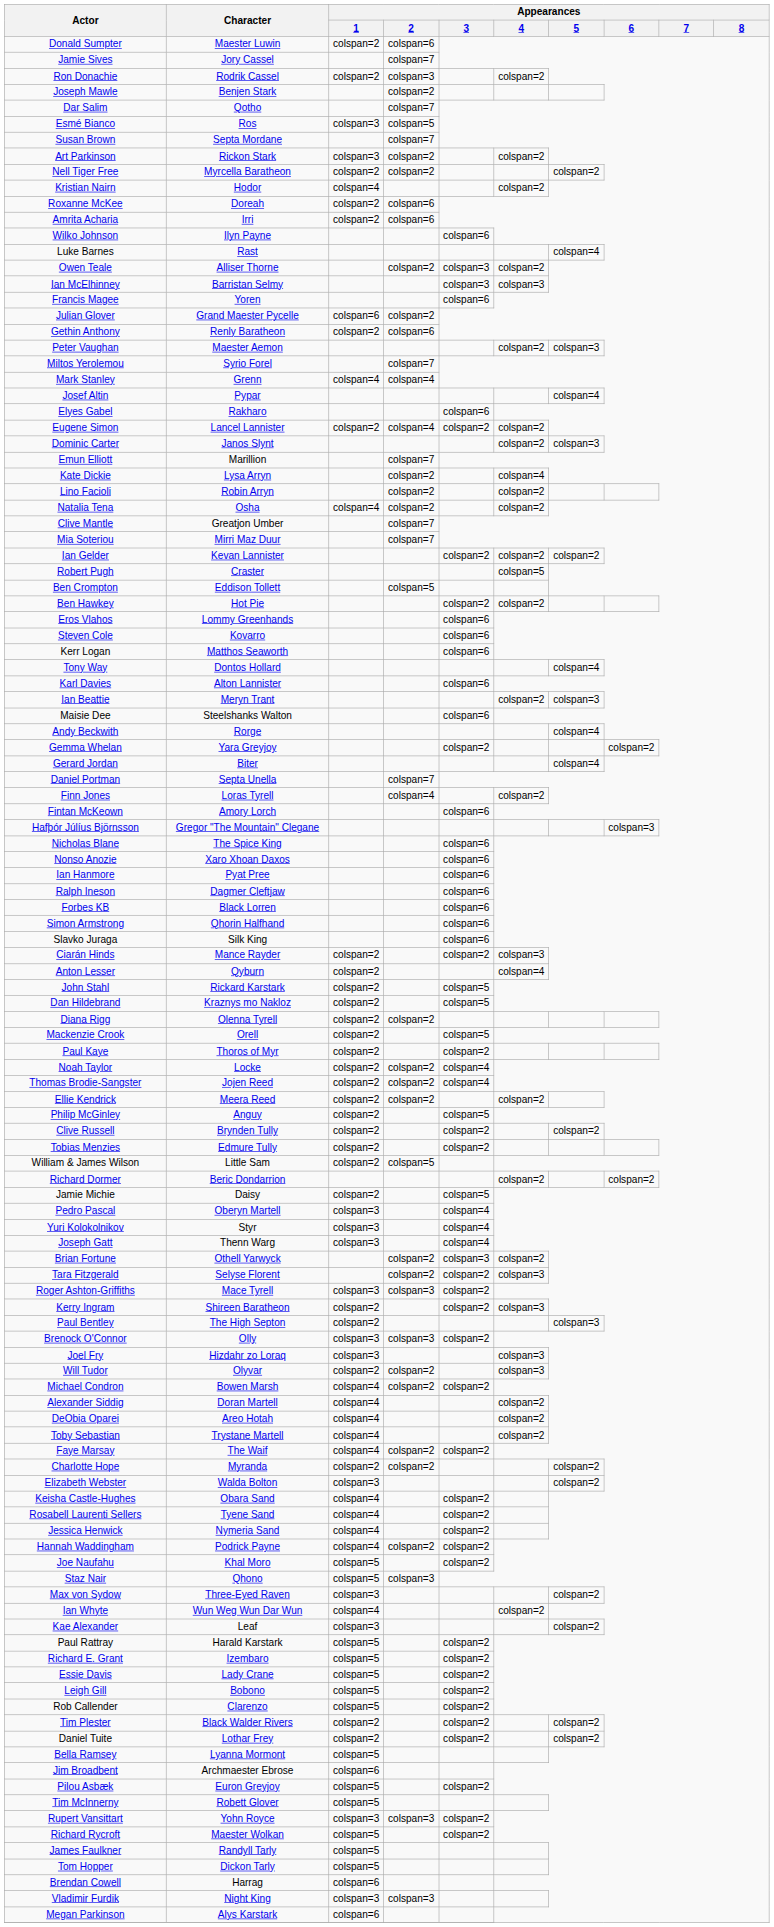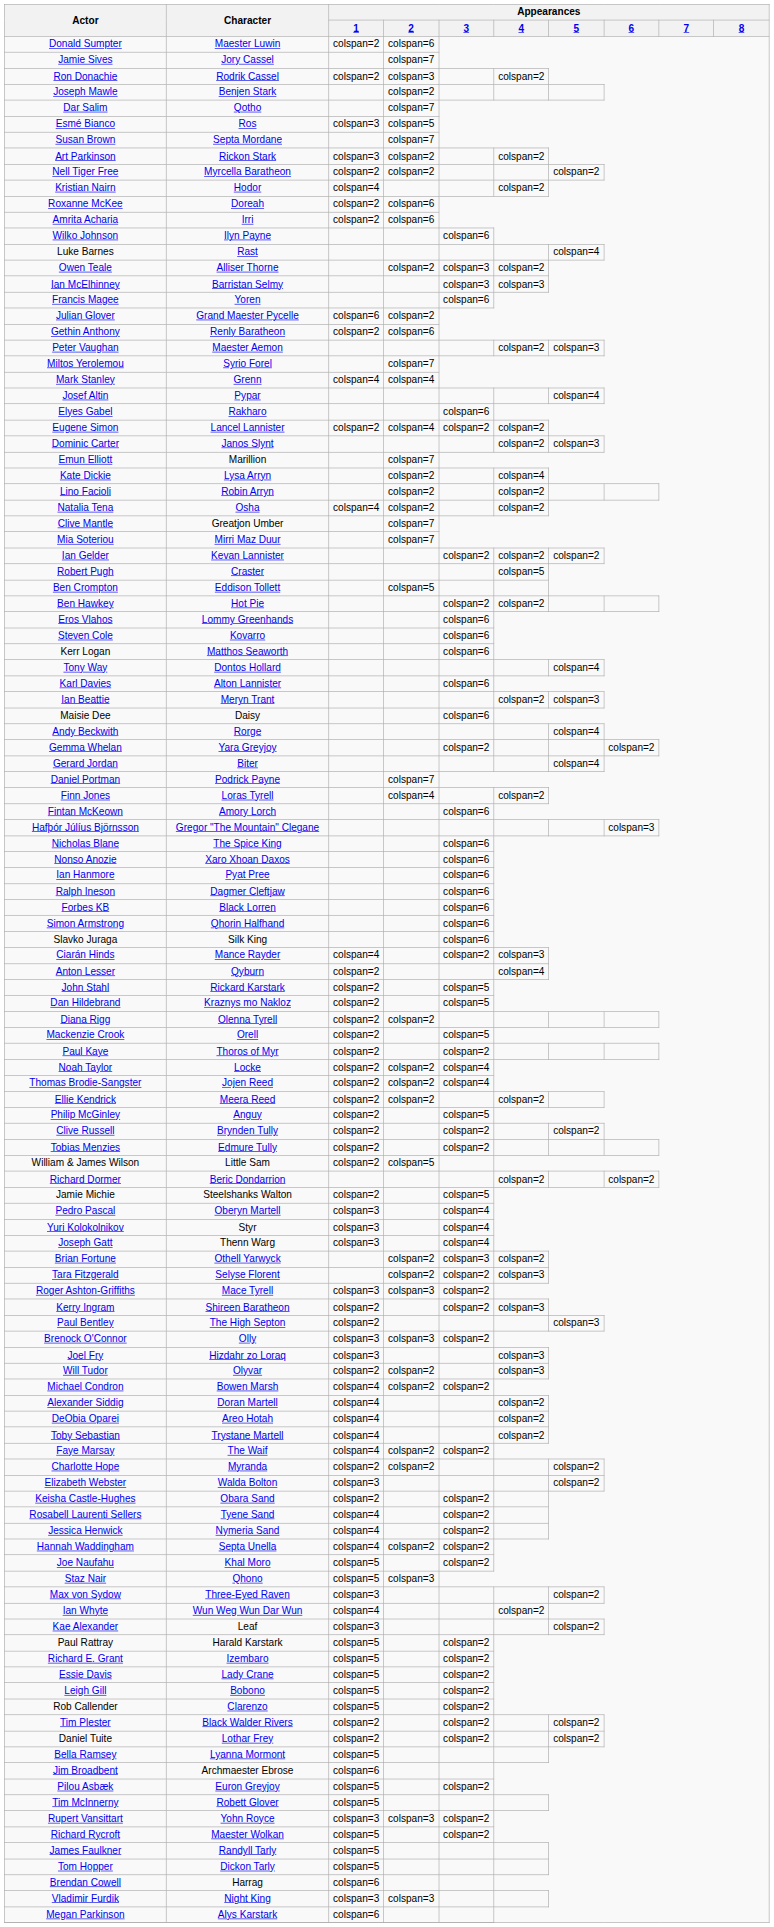(248, 715) Steelshanks Walton -> (248, 715) Daisy
(248, 779) Septa Unella -> (248, 779) Podrick Payne
(356, 955) colspan=2 -> (356, 955) colspan=4
(248, 1195) Daisy -> (248, 1195) Steelshanks Walton
(356, 1499) colspan=4 -> (356, 1499) colspan=2
(248, 1547) Podrick Payne -> (248, 1547) Septa Unella
